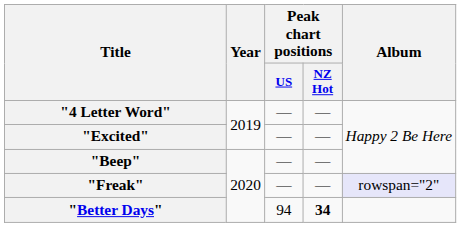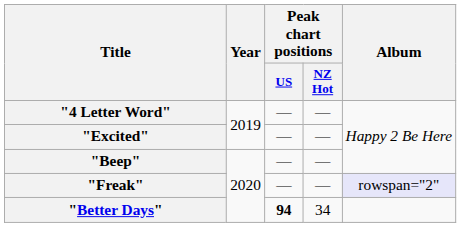(284, 209) normal -> (284, 209) bold
(323, 209) bold -> (323, 209) normal
